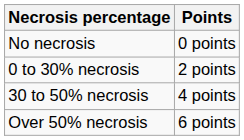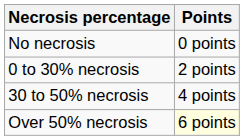(207, 122) no background -> (207, 122) lightyellow background
